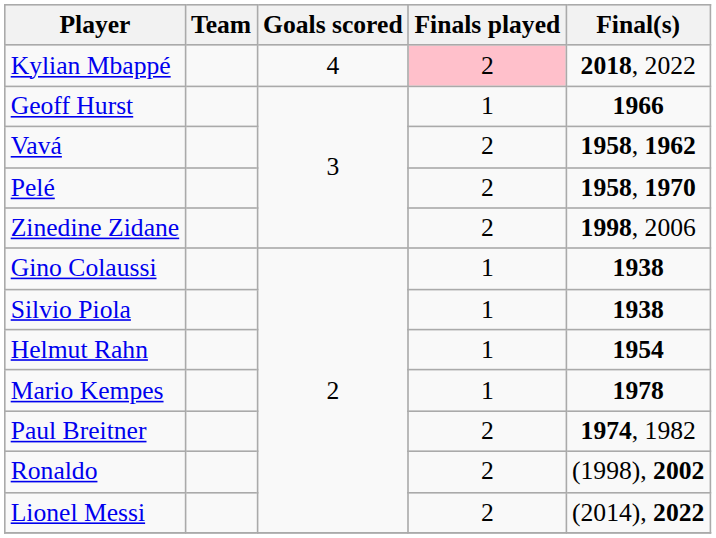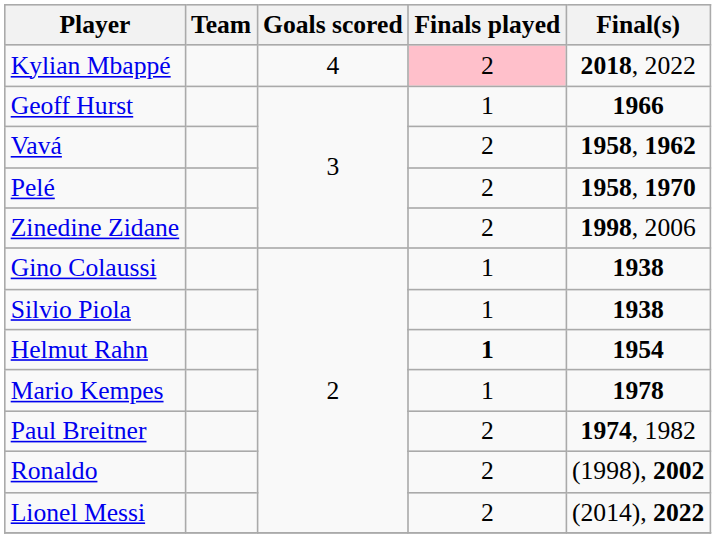(487, 349) normal -> (487, 349) bold
